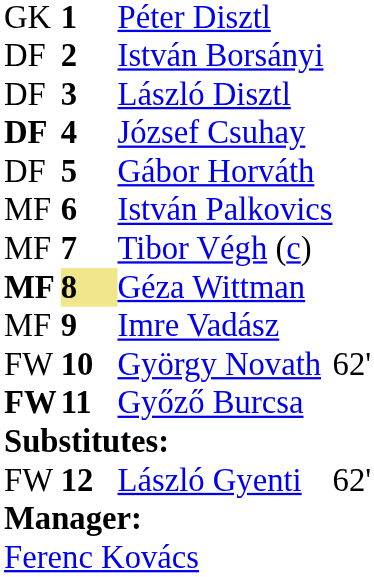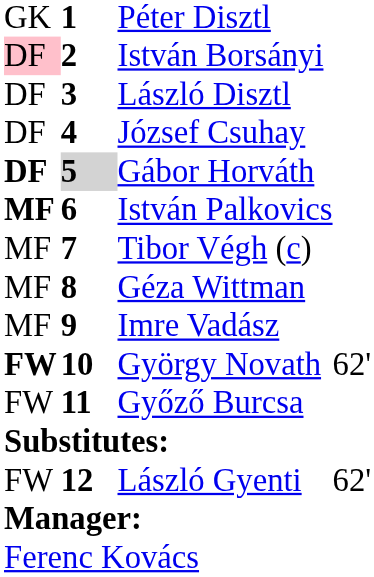(25, 55) no background -> (25, 55) pink background
(26, 132) bold -> (25, 132) normal
(25, 171) normal -> (26, 171) bold
(69, 171) no background -> (69, 171) lightgrey background
(28, 209) normal -> (29, 209) bold
(29, 286) bold -> (28, 286) normal
(69, 286) khaki background -> (69, 286) no background
(29, 363) normal -> (30, 363) bold
(30, 402) bold -> (29, 402) normal
